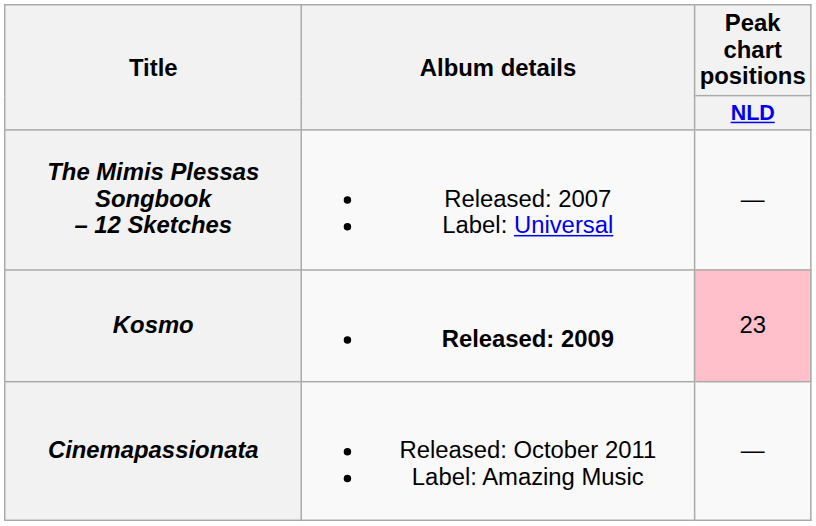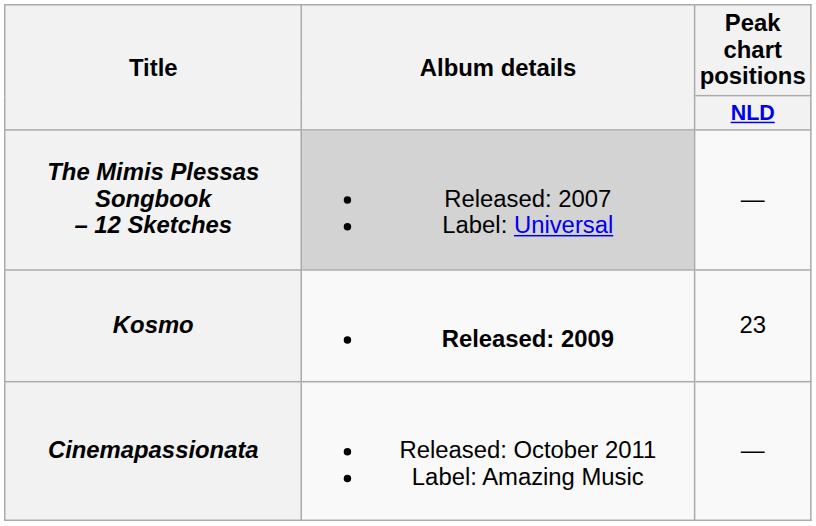(498, 213) no background -> (498, 213) lightgrey background
(753, 325) pink background -> (753, 325) no background
